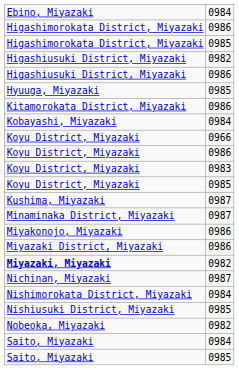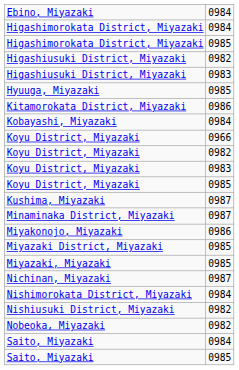(220, 28) 0986 -> (220, 28) 0984
(220, 75) 0986 -> (220, 75) 0983
(220, 153) 0986 -> (220, 153) 0982
(220, 247) 0986 -> (220, 247) 0985
(59, 263) bold -> (59, 263) normal
(220, 263) 0982 -> (220, 263) 0985
(220, 310) 0985 -> (220, 310) 0982
